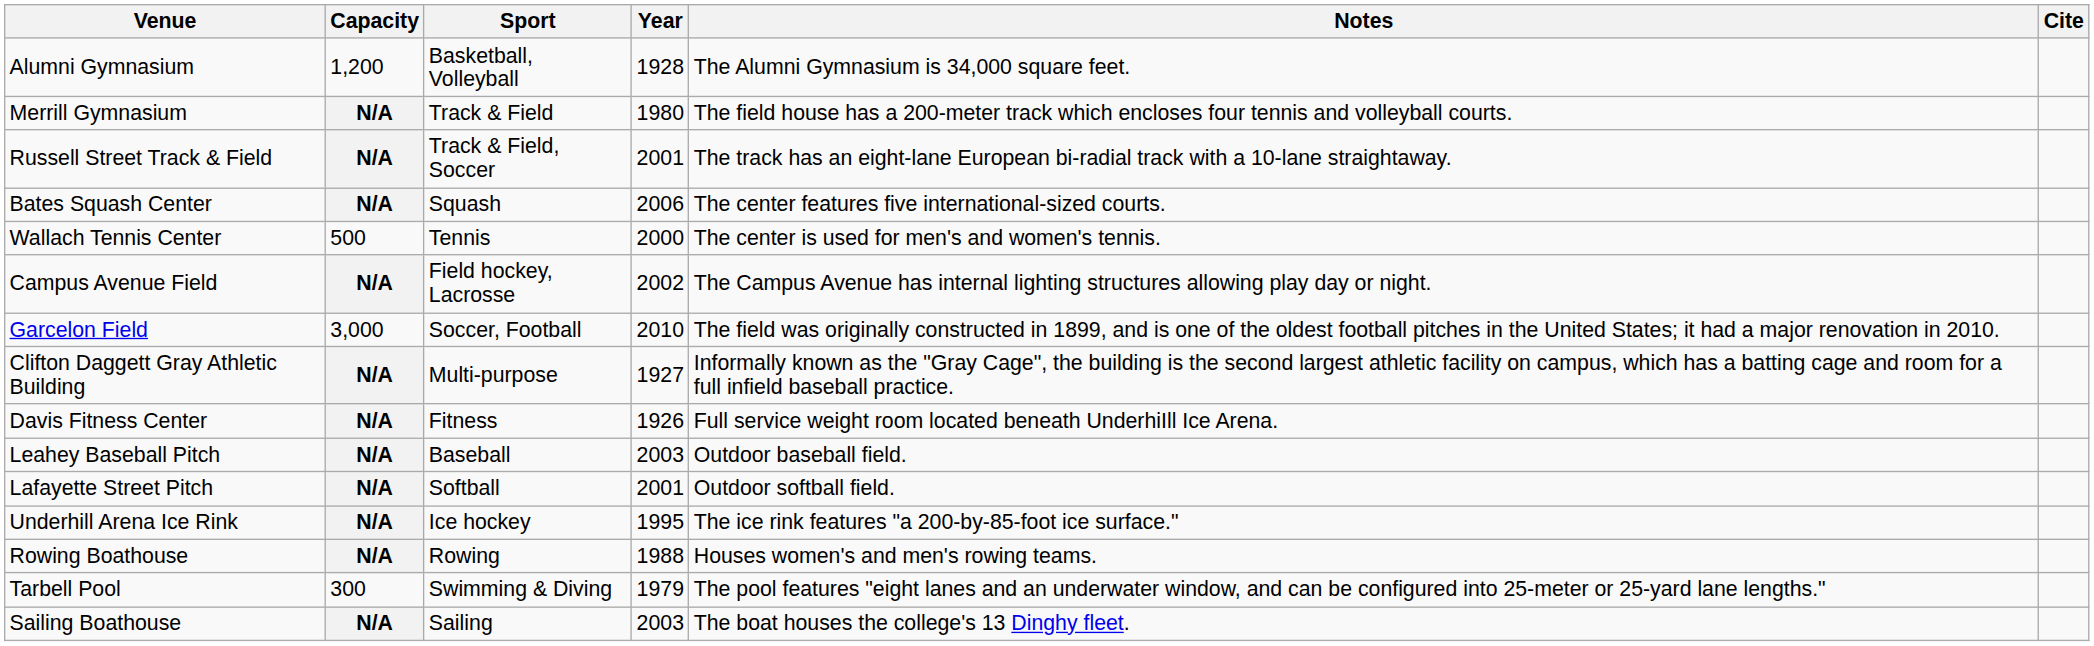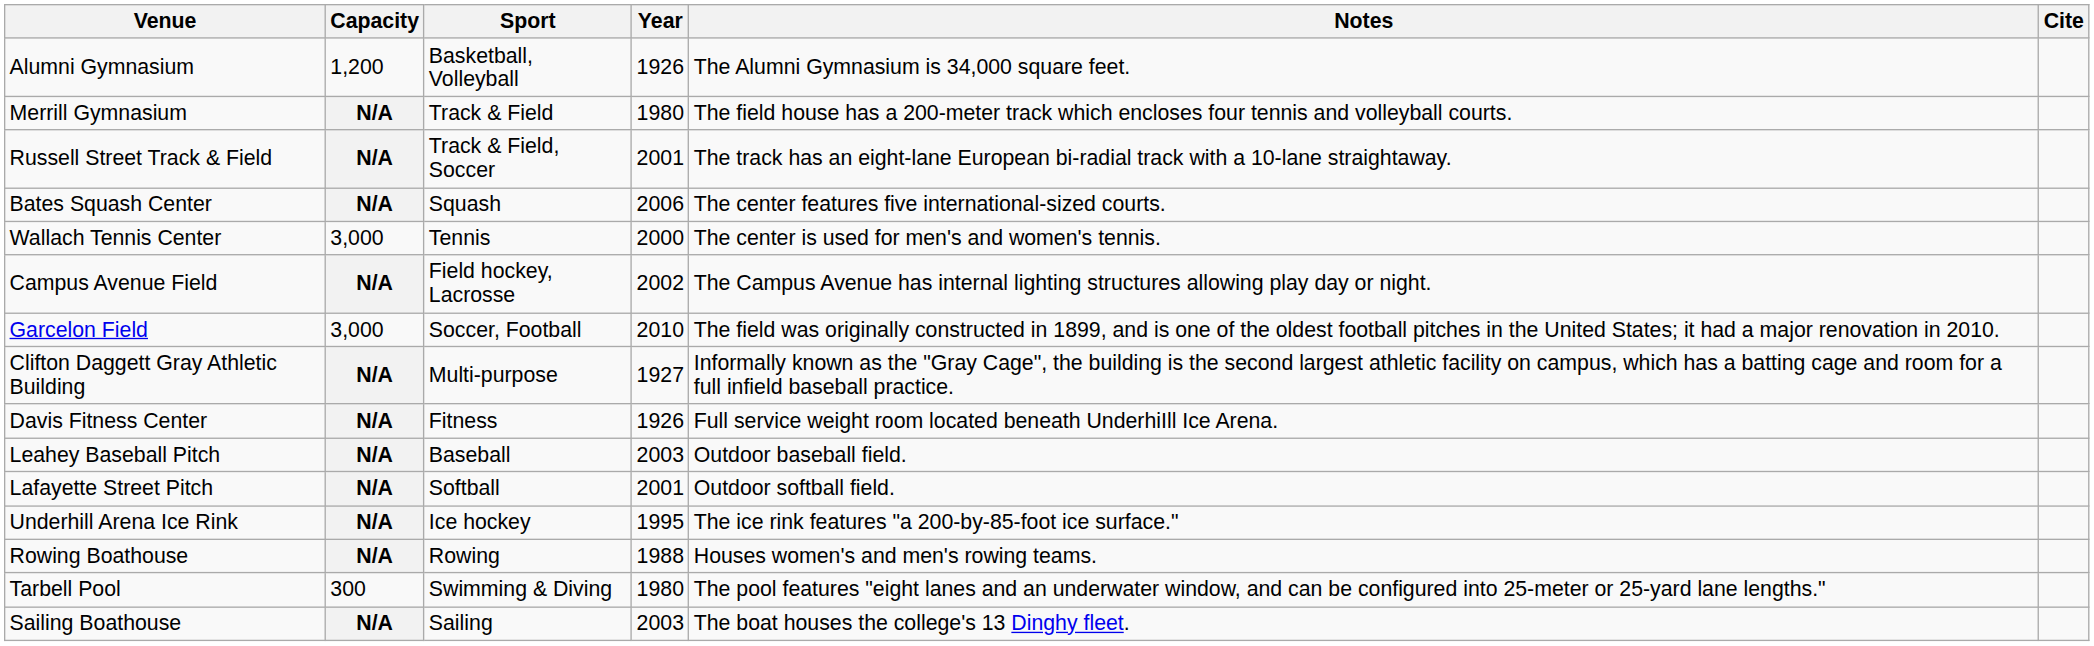(660, 67) 1928 -> (660, 67) 1926
(348, 237) 500 -> (357, 237) 3,000
(660, 589) 1979 -> (660, 589) 1980
